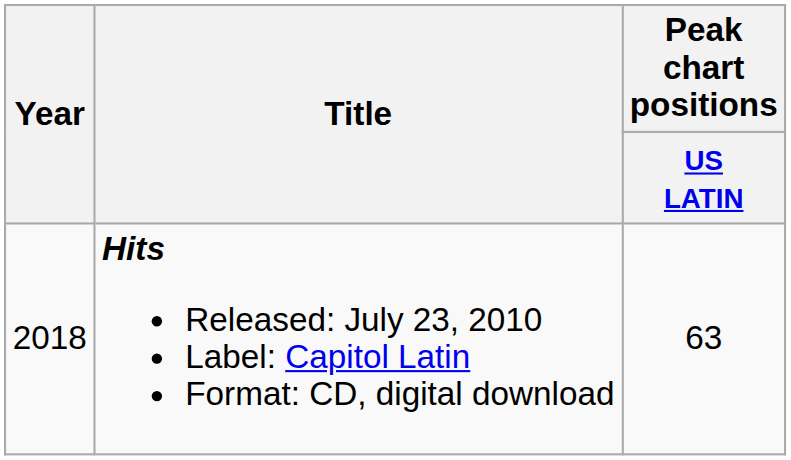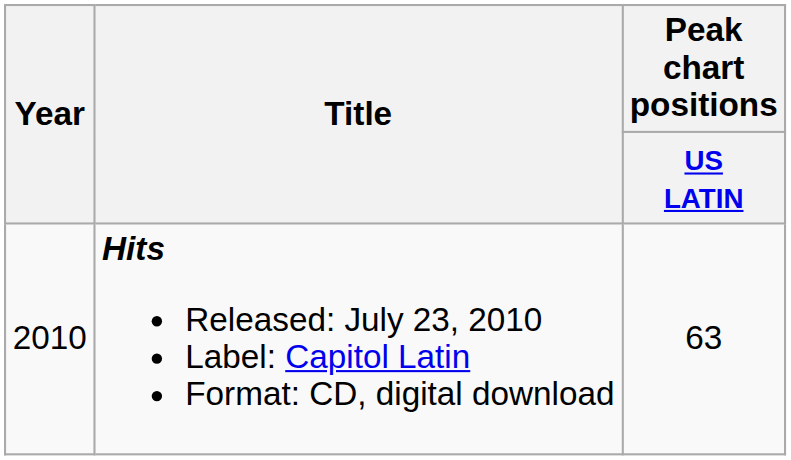(50, 338) 2018 -> (50, 338) 2010
